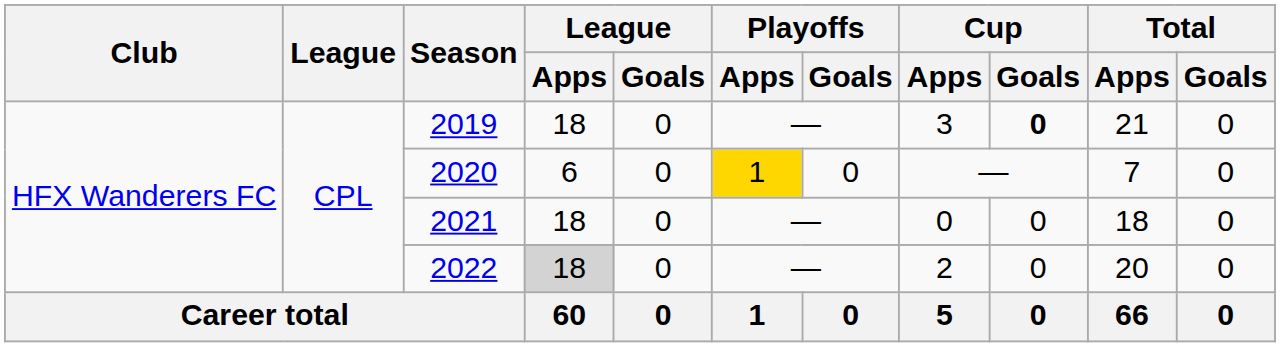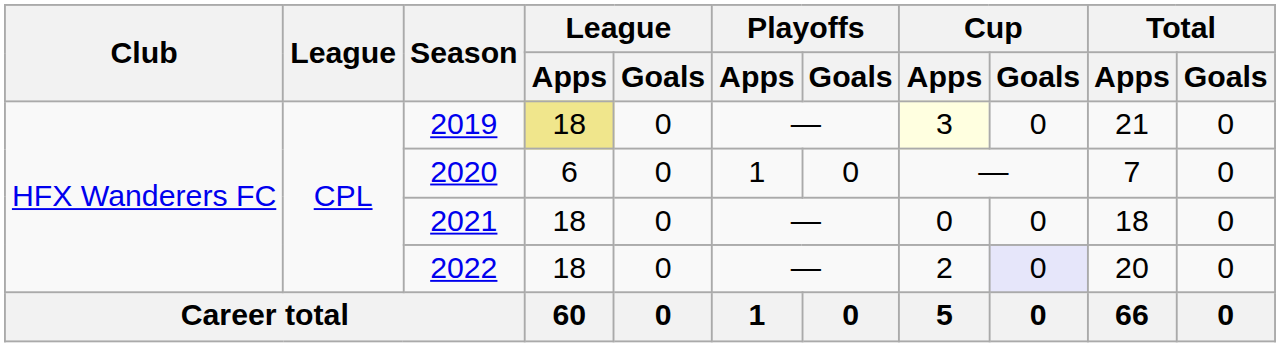(569, 124) no background -> (569, 124) khaki background
(944, 124) no background -> (944, 124) lightyellow background
(1038, 124) bold -> (1038, 124) normal
(757, 172) gold background -> (757, 172) no background
(569, 268) lightgrey background -> (569, 268) no background
(1038, 268) no background -> (1038, 268) lavender background
